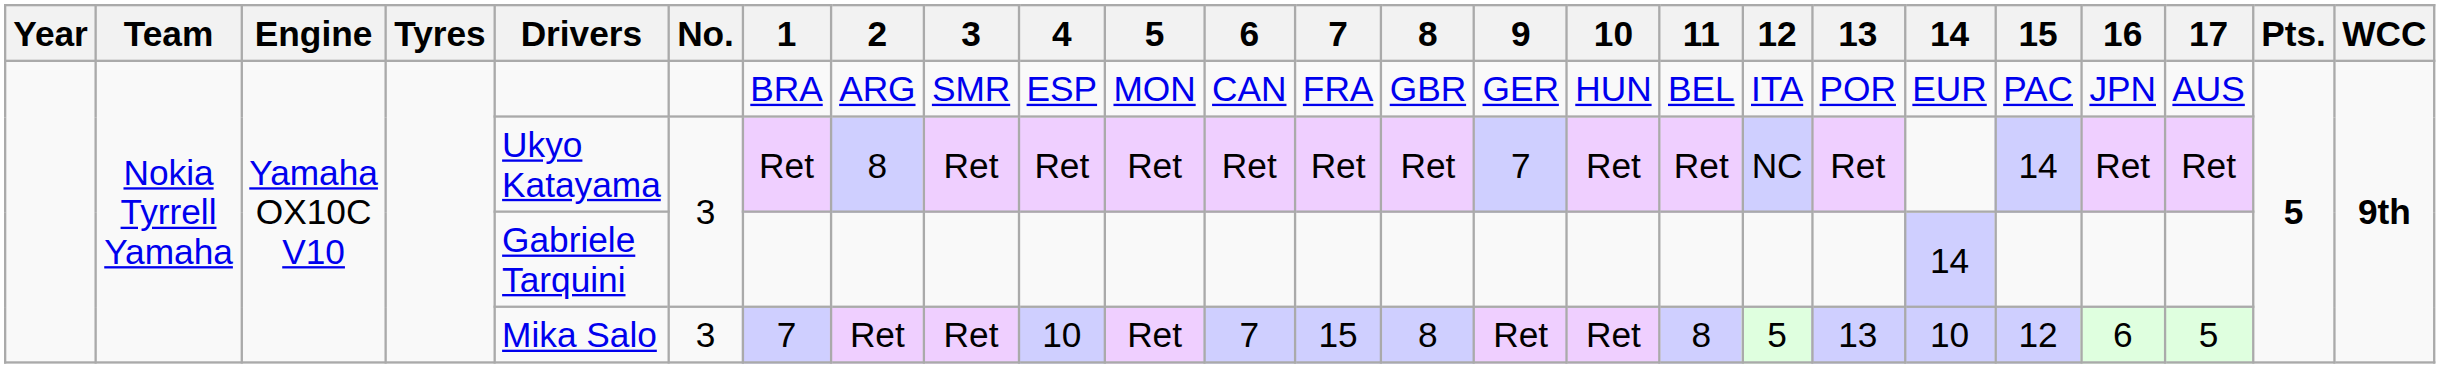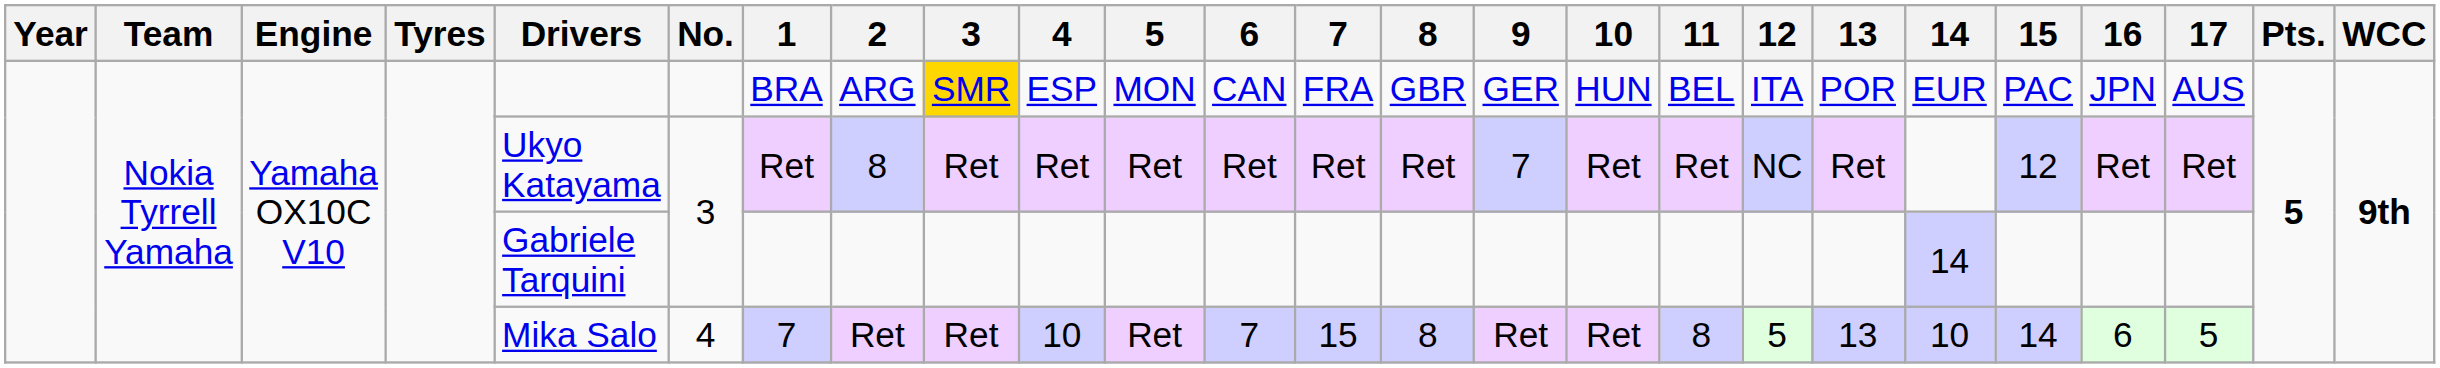(971, 89) no background -> (971, 89) gold background
(2038, 165) 14 -> (2038, 165) 12
(705, 335) 3 -> (705, 335) 4
(2038, 335) 12 -> (2038, 335) 14
